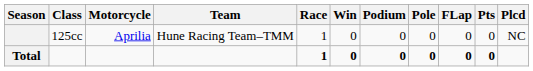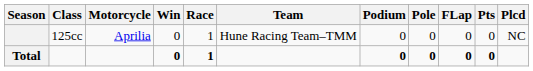columns swapped: (225, 14) <-> (345, 14)
